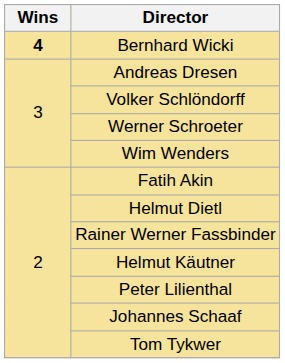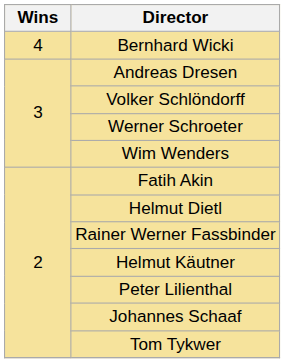(38, 45) bold -> (38, 45) normal
